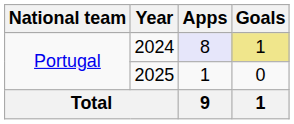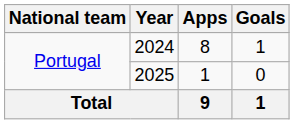(205, 47) lavender background -> (205, 47) no background
(261, 47) khaki background -> (261, 47) no background
